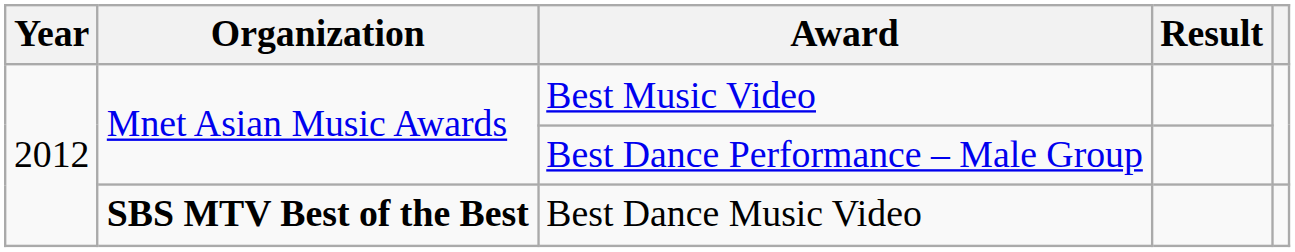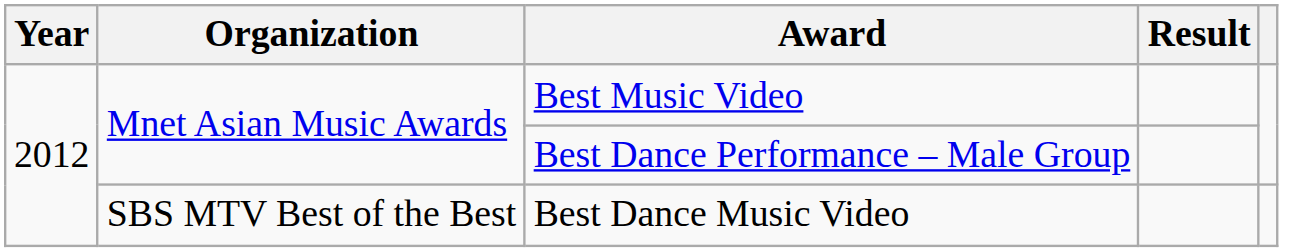(318, 214) bold -> (312, 214) normal
